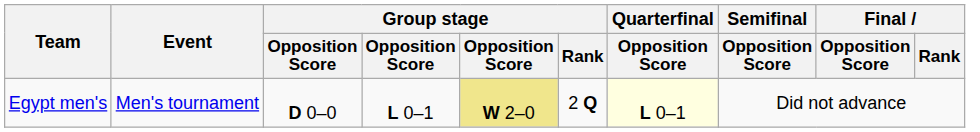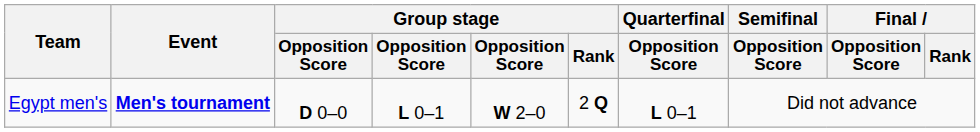(187, 103) normal -> (193, 103) bold
(509, 113) khaki background -> (520, 113) no background
(663, 113) lightyellow background -> (674, 113) no background
